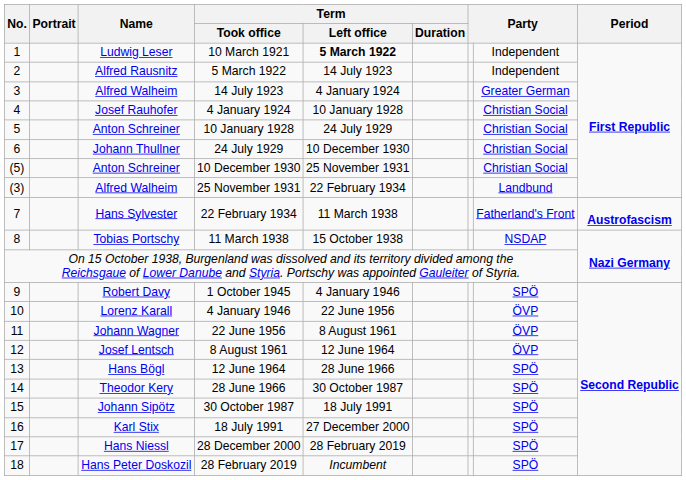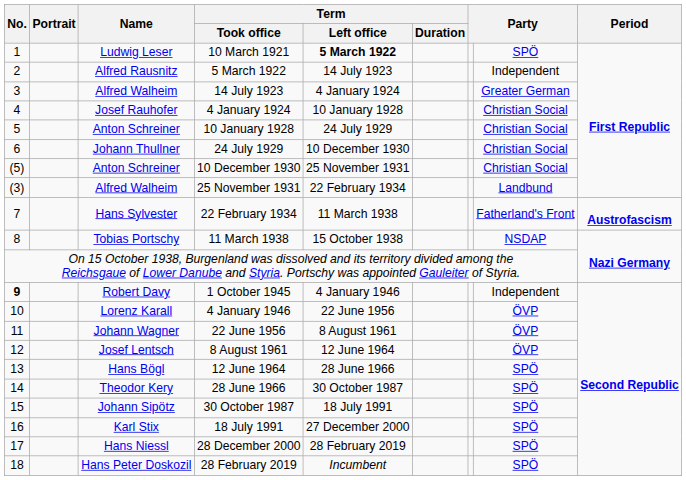(525, 52) Independent -> (525, 52) SPÖ
(17, 292) normal -> (17, 292) bold
(525, 292) SPÖ -> (525, 292) Independent
